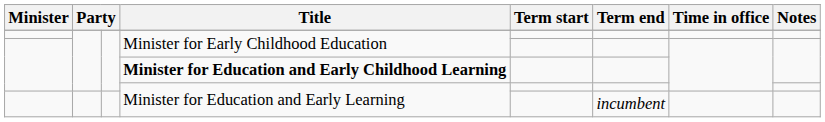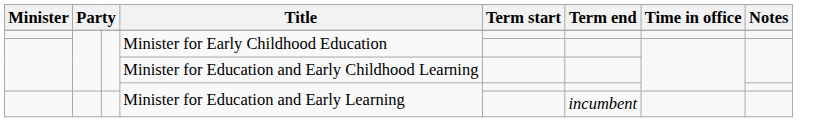(315, 69) bold -> (301, 69) normal
